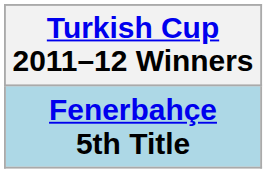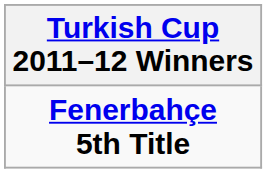(133, 126) lightblue background -> (133, 126) no background
